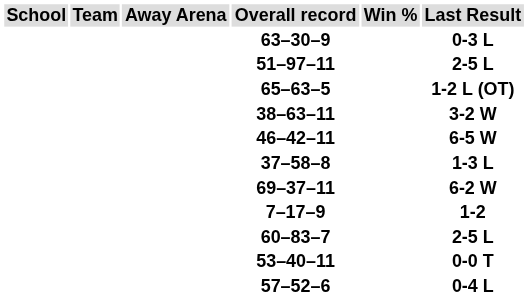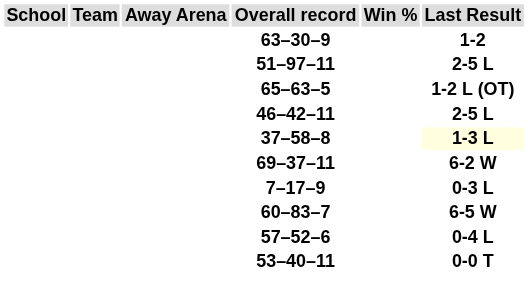(473, 40) 0-3 L -> (473, 40) 1-2
- row: (296, 113)
(473, 138) 6-5 W -> (473, 113) 2-5 L
(473, 163) no background -> (473, 138) lightyellow background
(473, 212) 1-2 -> (473, 187) 0-3 L
(473, 237) 2-5 L -> (473, 212) 6-5 W
rows swapped: (296, 261) <-> (296, 286)
